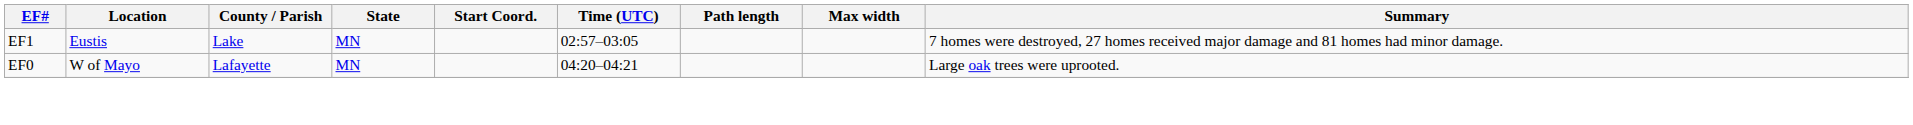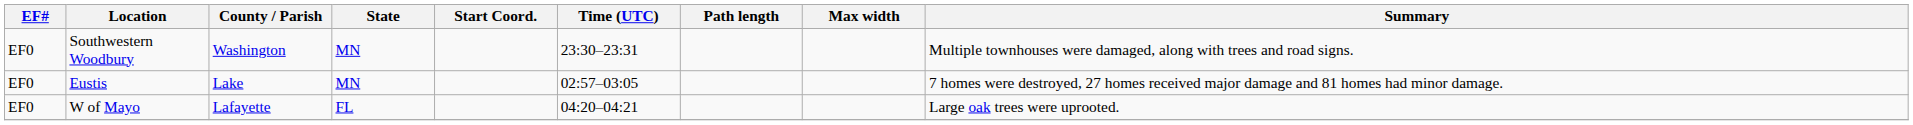+ row: (111, 49)
(21, 41) EF1 -> (21, 82) EF0
(348, 65) MN -> (344, 107) FL
